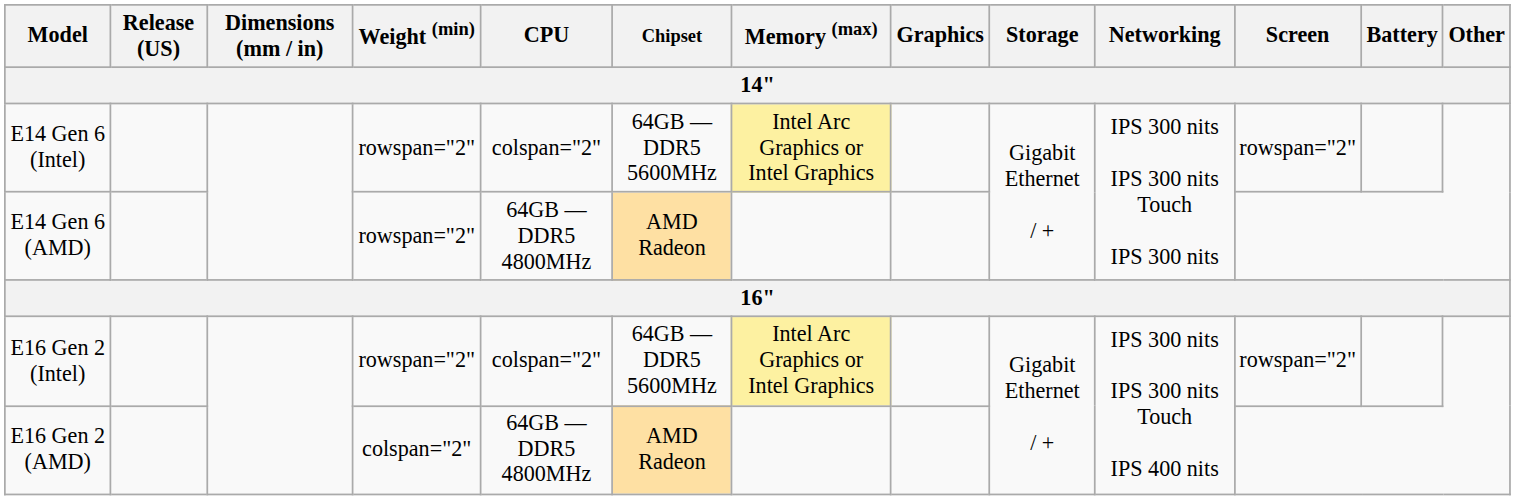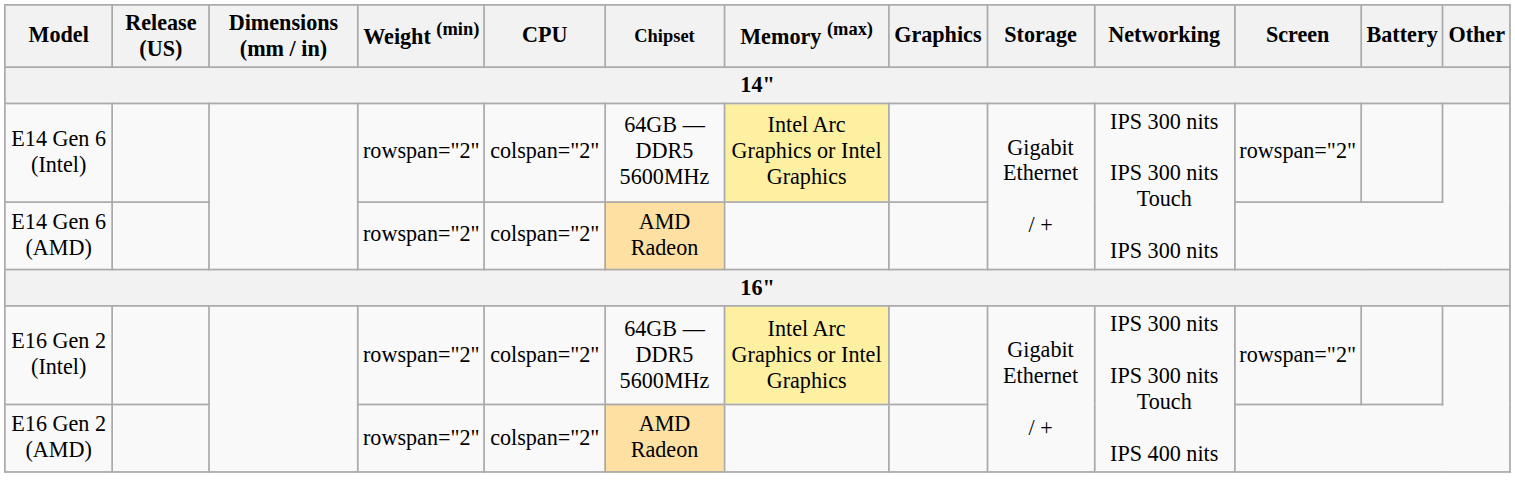(546, 235) 64GB — DDR5 4800MHz -> (545, 235) colspan="2"
(417, 449) colspan="2" -> (421, 437) rowspan="2"
(546, 449) 64GB — DDR5 4800MHz -> (545, 437) colspan="2"
